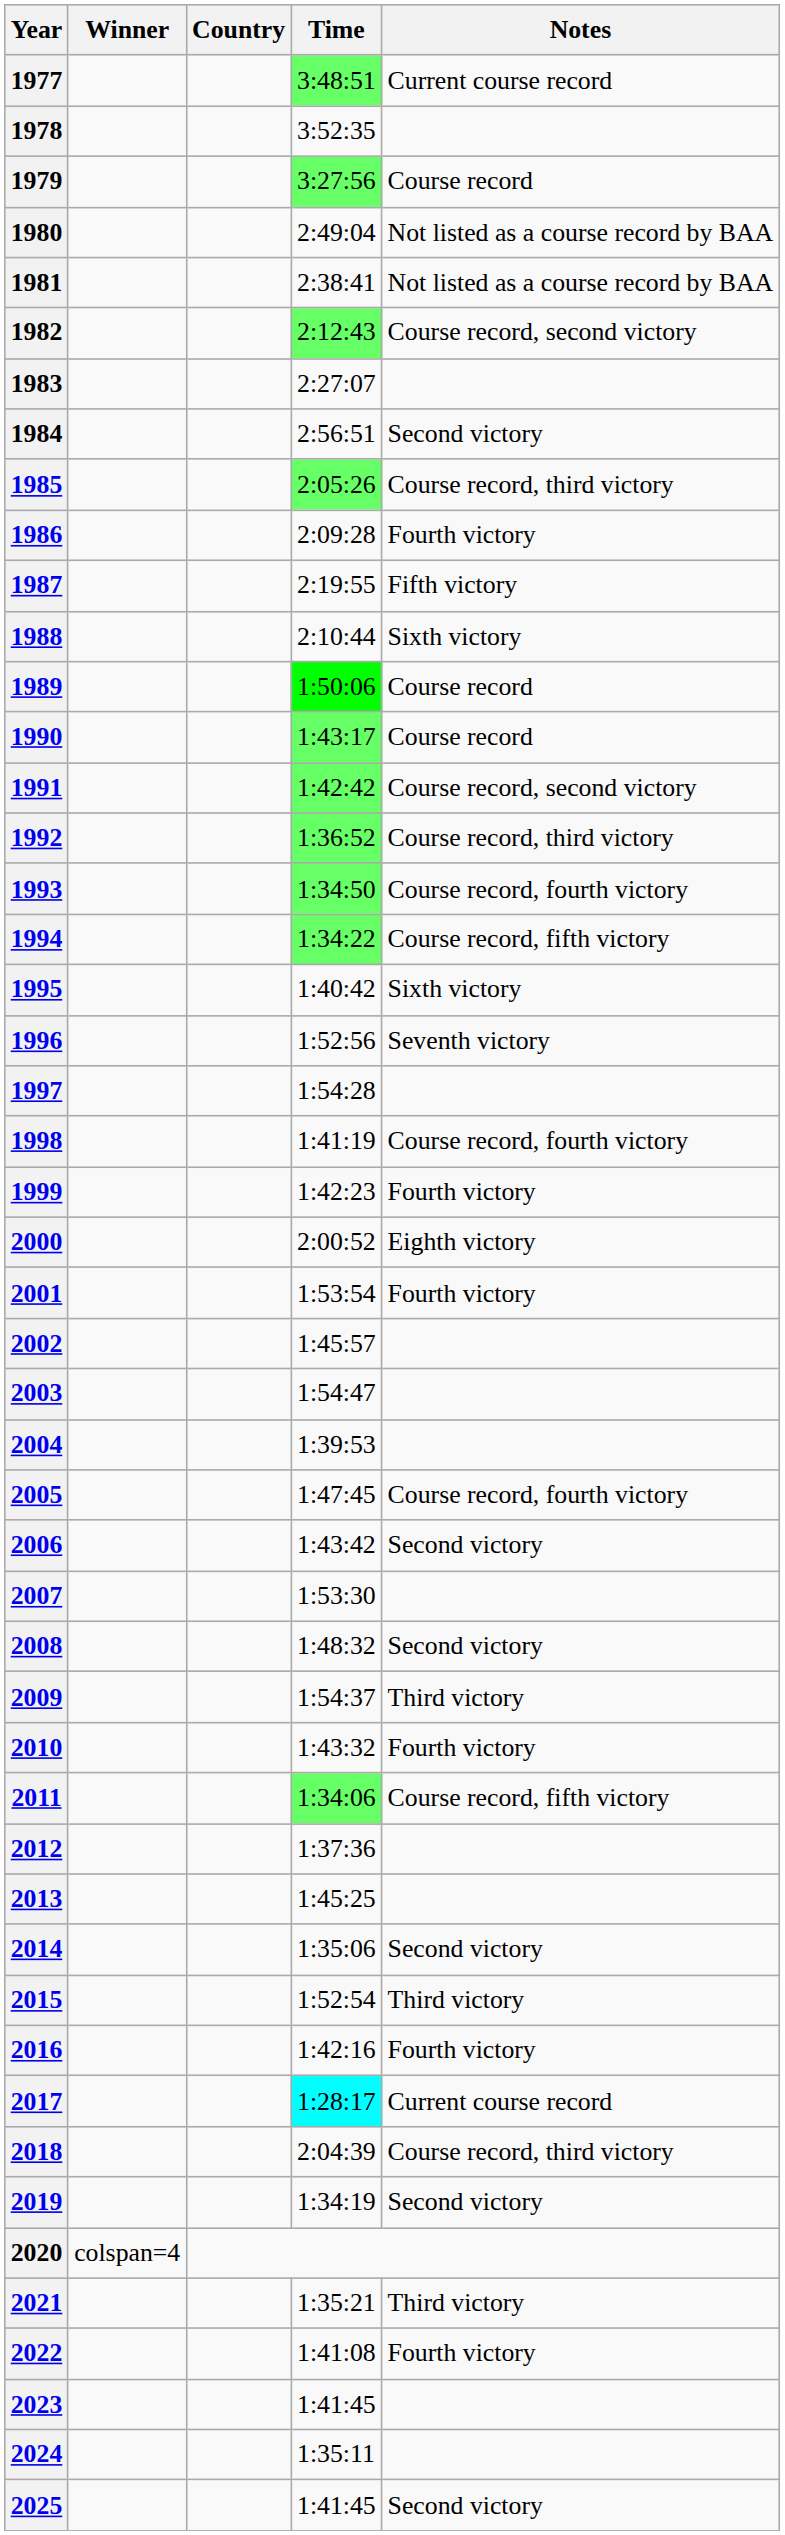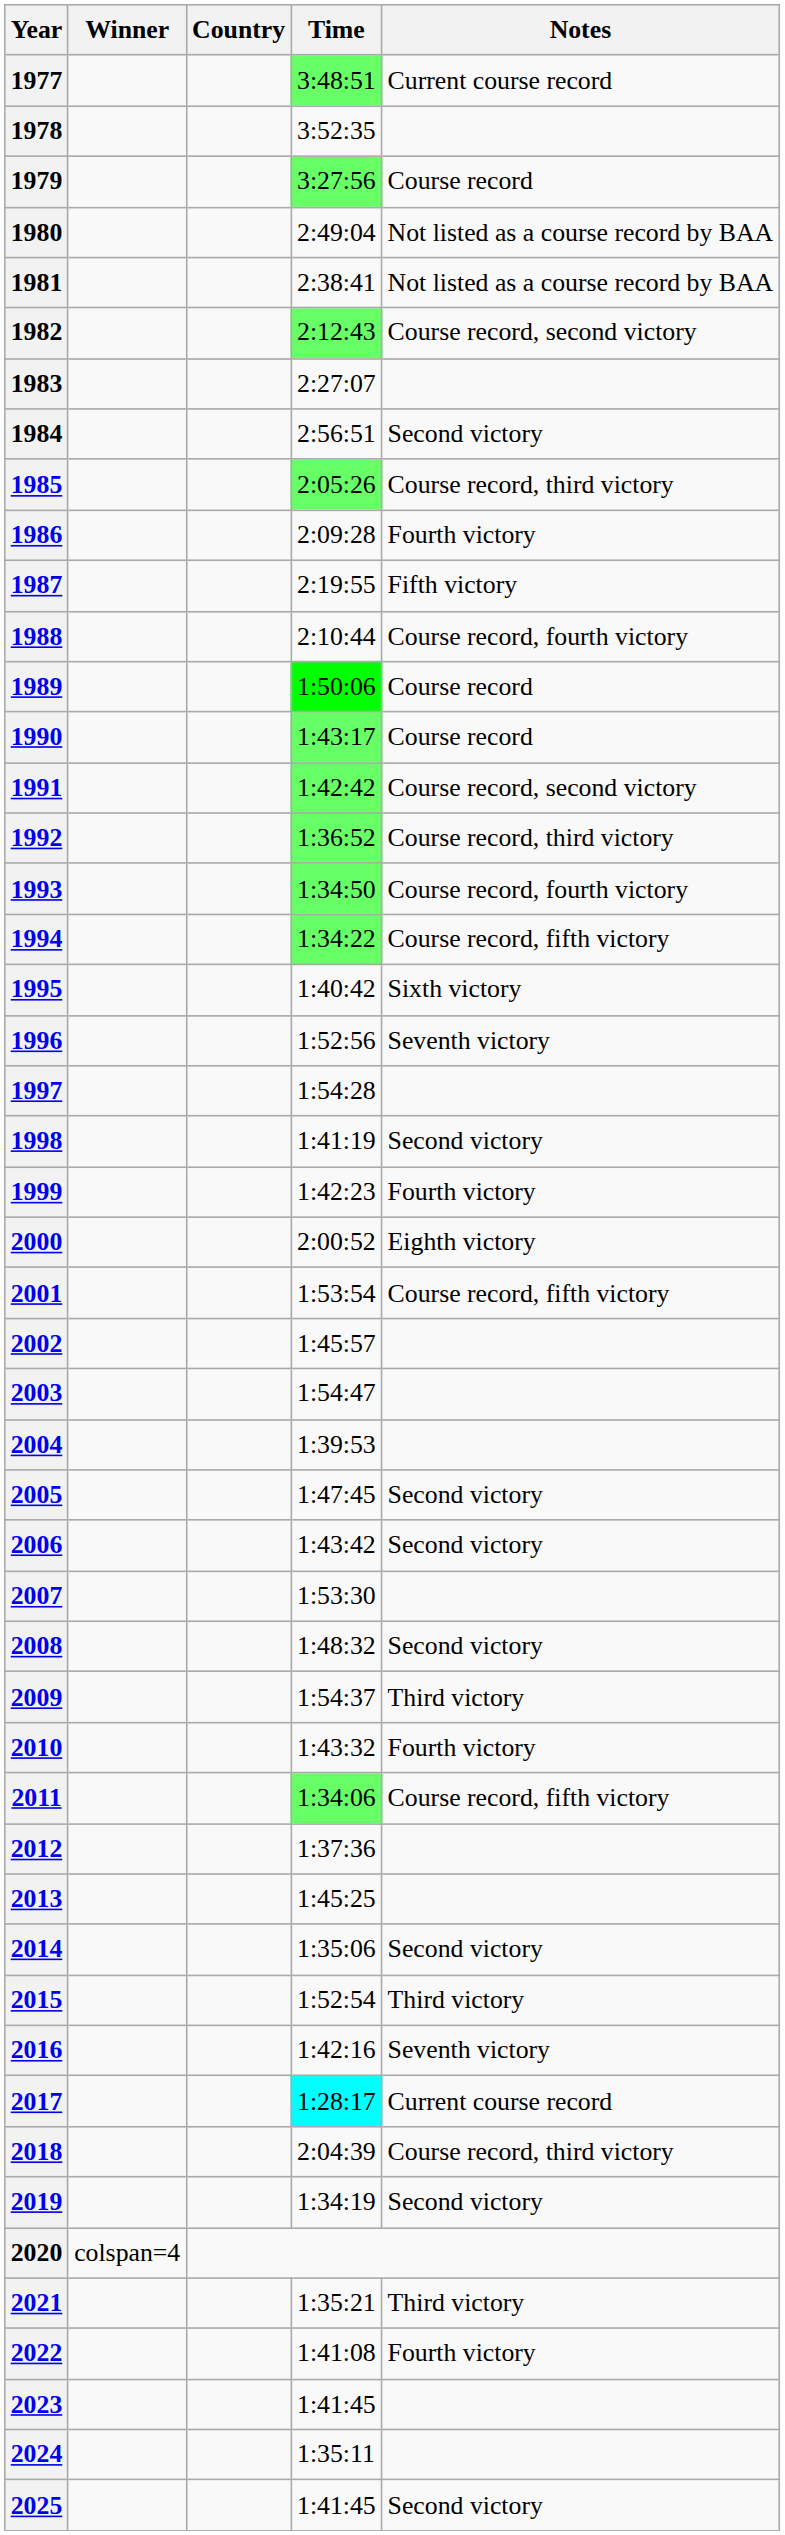(455, 635) Sixth victory -> (538, 635) Course record, fourth victory
(538, 1141) Course record, fourth victory -> (465, 1141) Second victory
(462, 1292) Fourth victory -> (529, 1292) Course record, fifth victory
(538, 1494) Course record, fourth victory -> (465, 1494) Second victory
(462, 2050) Fourth victory -> (469, 2050) Seventh victory
